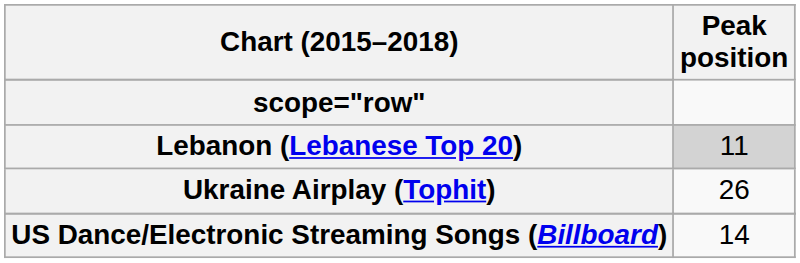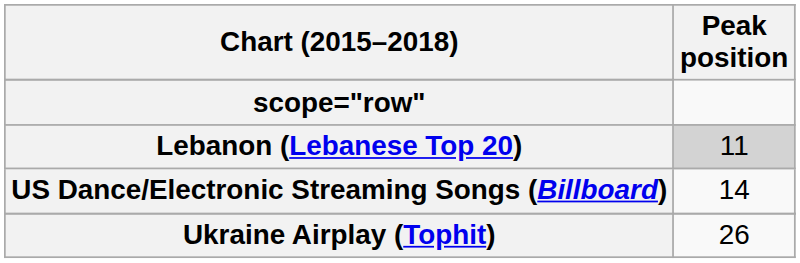rows swapped: (339, 190) <-> (339, 234)
